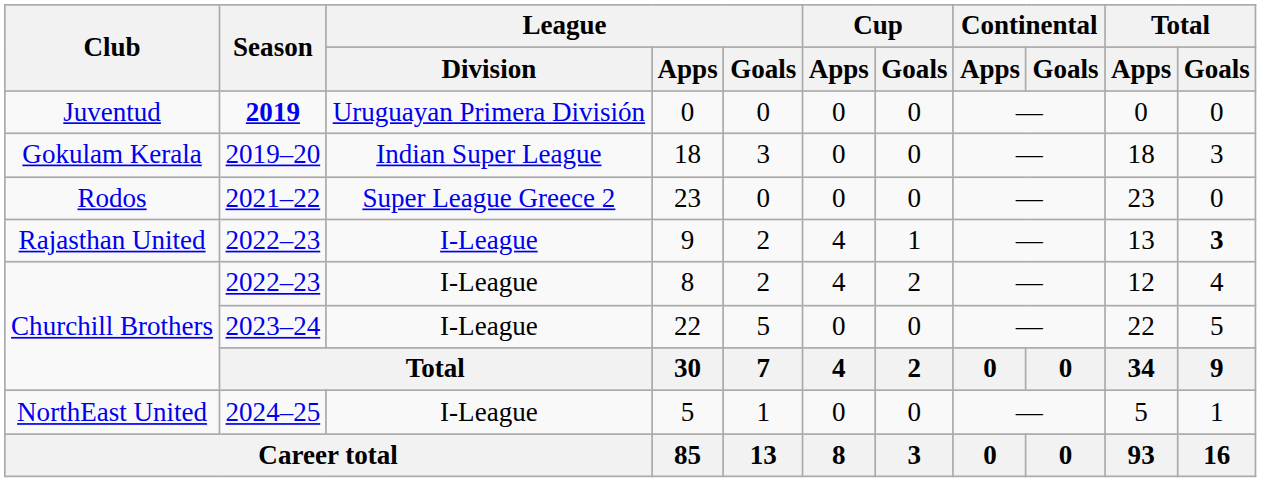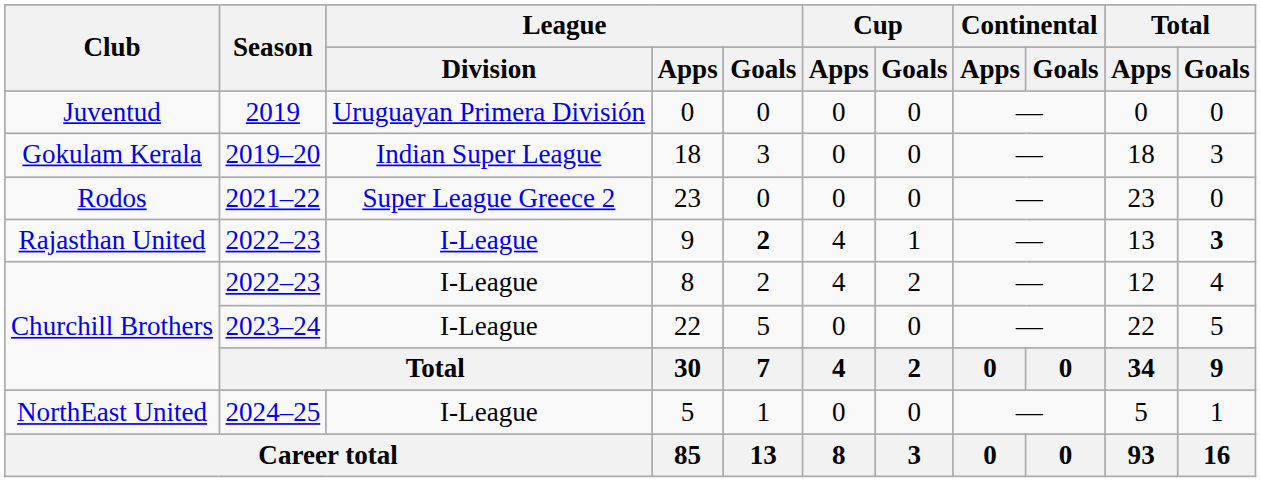(273, 111) bold -> (273, 111) normal
(763, 240) normal -> (763, 240) bold
